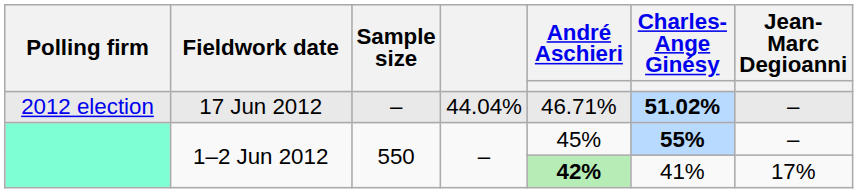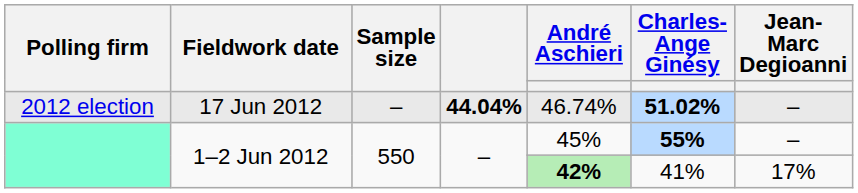(484, 107) normal -> (484, 107) bold
(579, 107) 46.71% -> (579, 107) 46.74%
